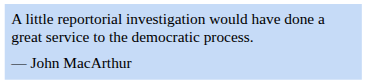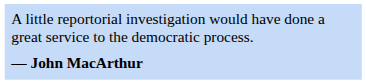(71, 63) normal -> (77, 63) bold
